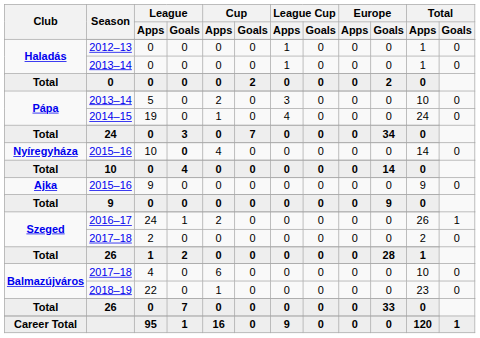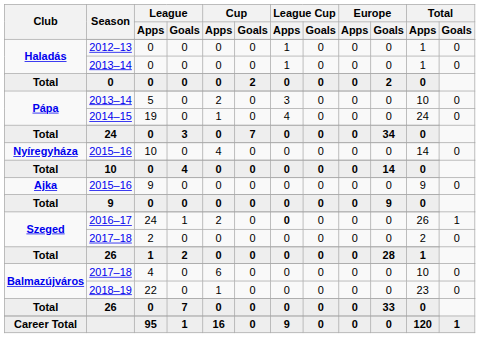(185, 152) bold -> (185, 152) normal
(287, 221) normal -> (287, 221) bold
